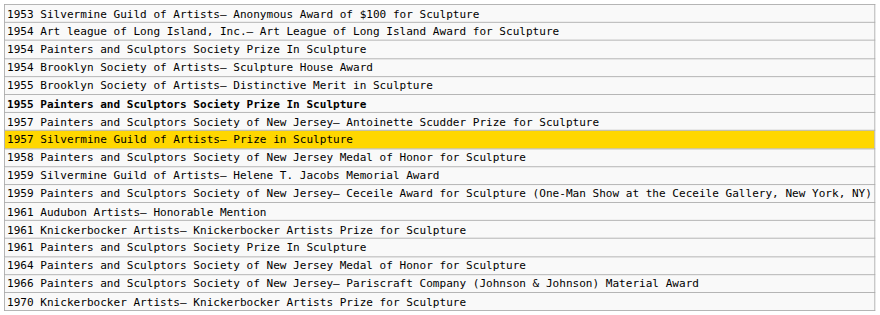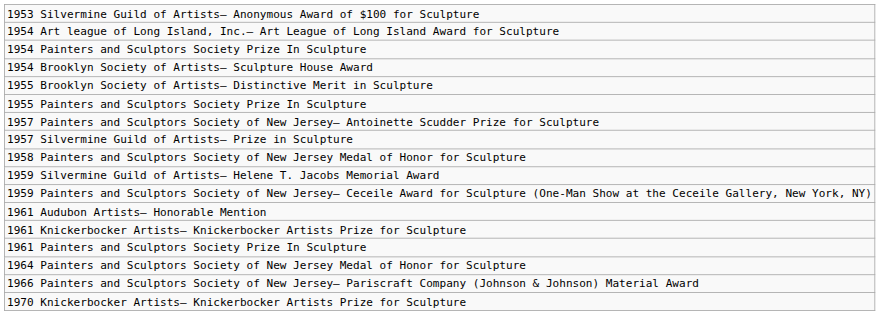(187, 103) bold -> (187, 103) normal
(180, 139) gold background -> (180, 139) no background
